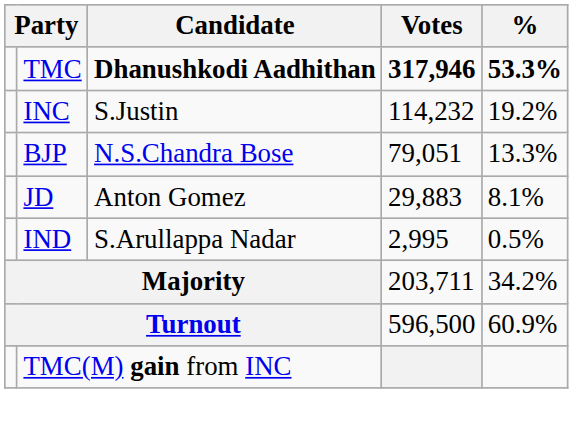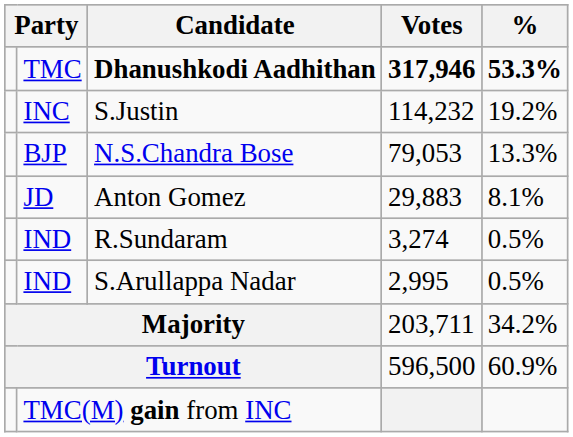(425, 153) 79,051 -> (425, 153) 79,053
+ row: (161, 238)
